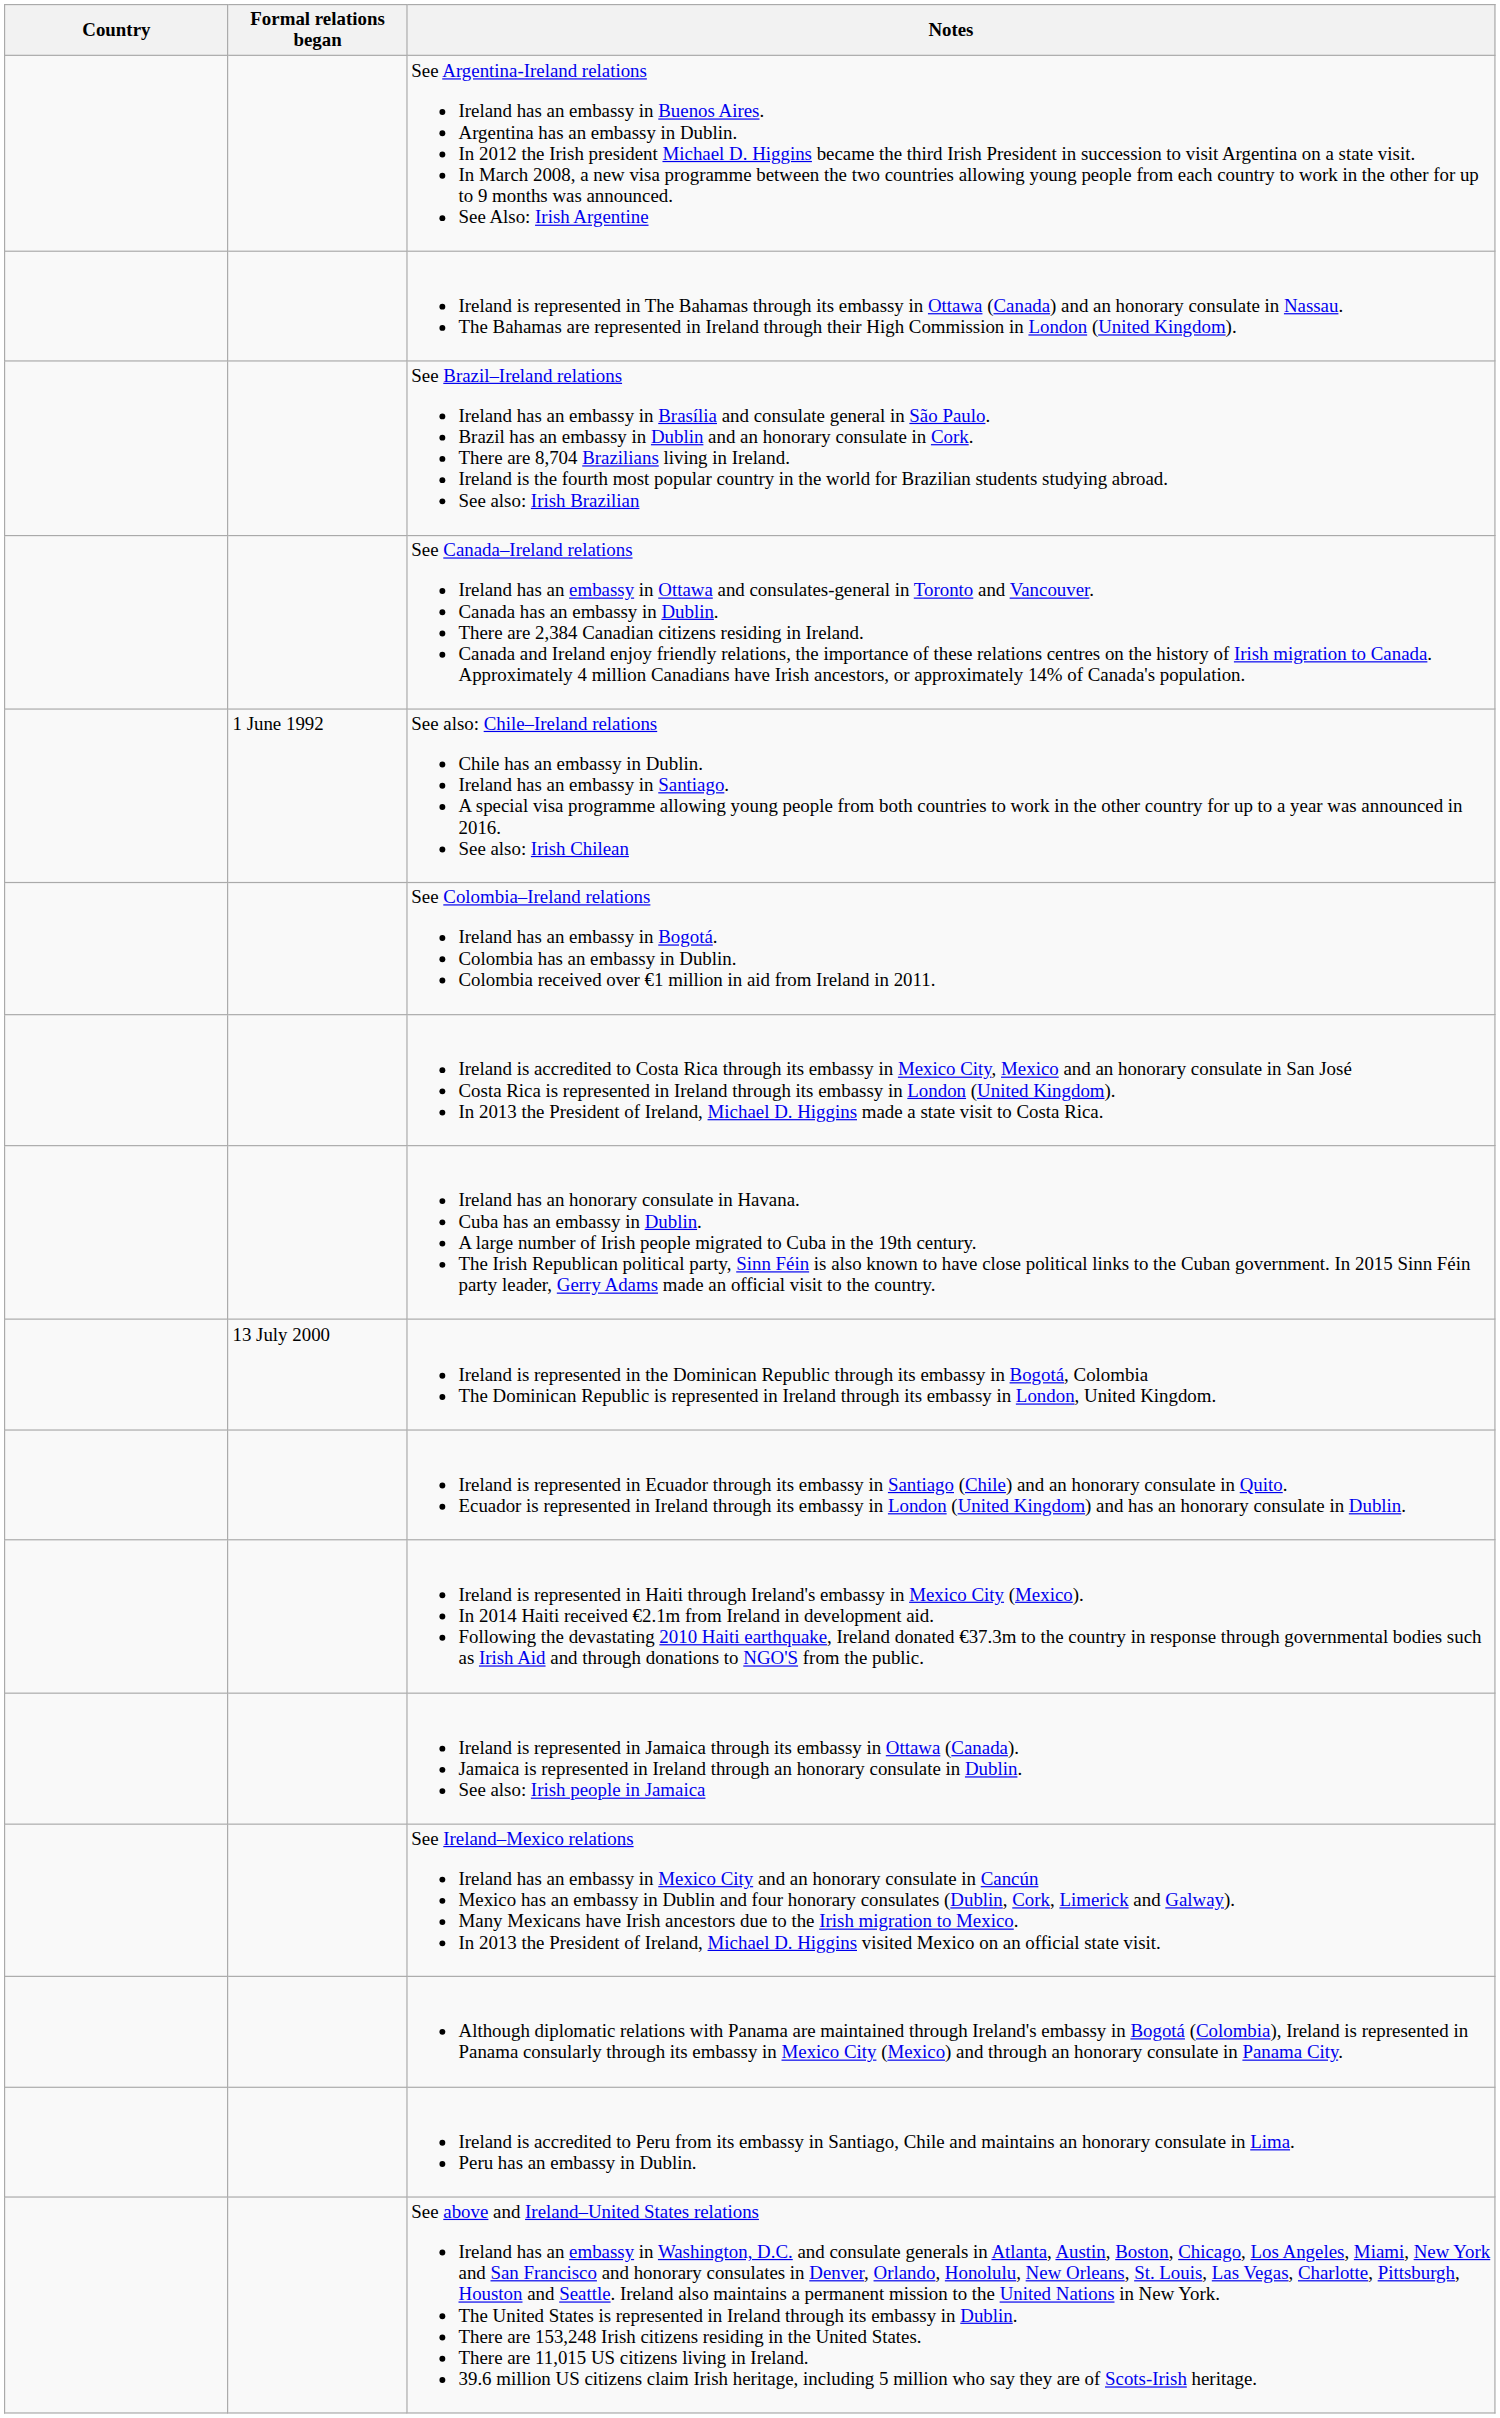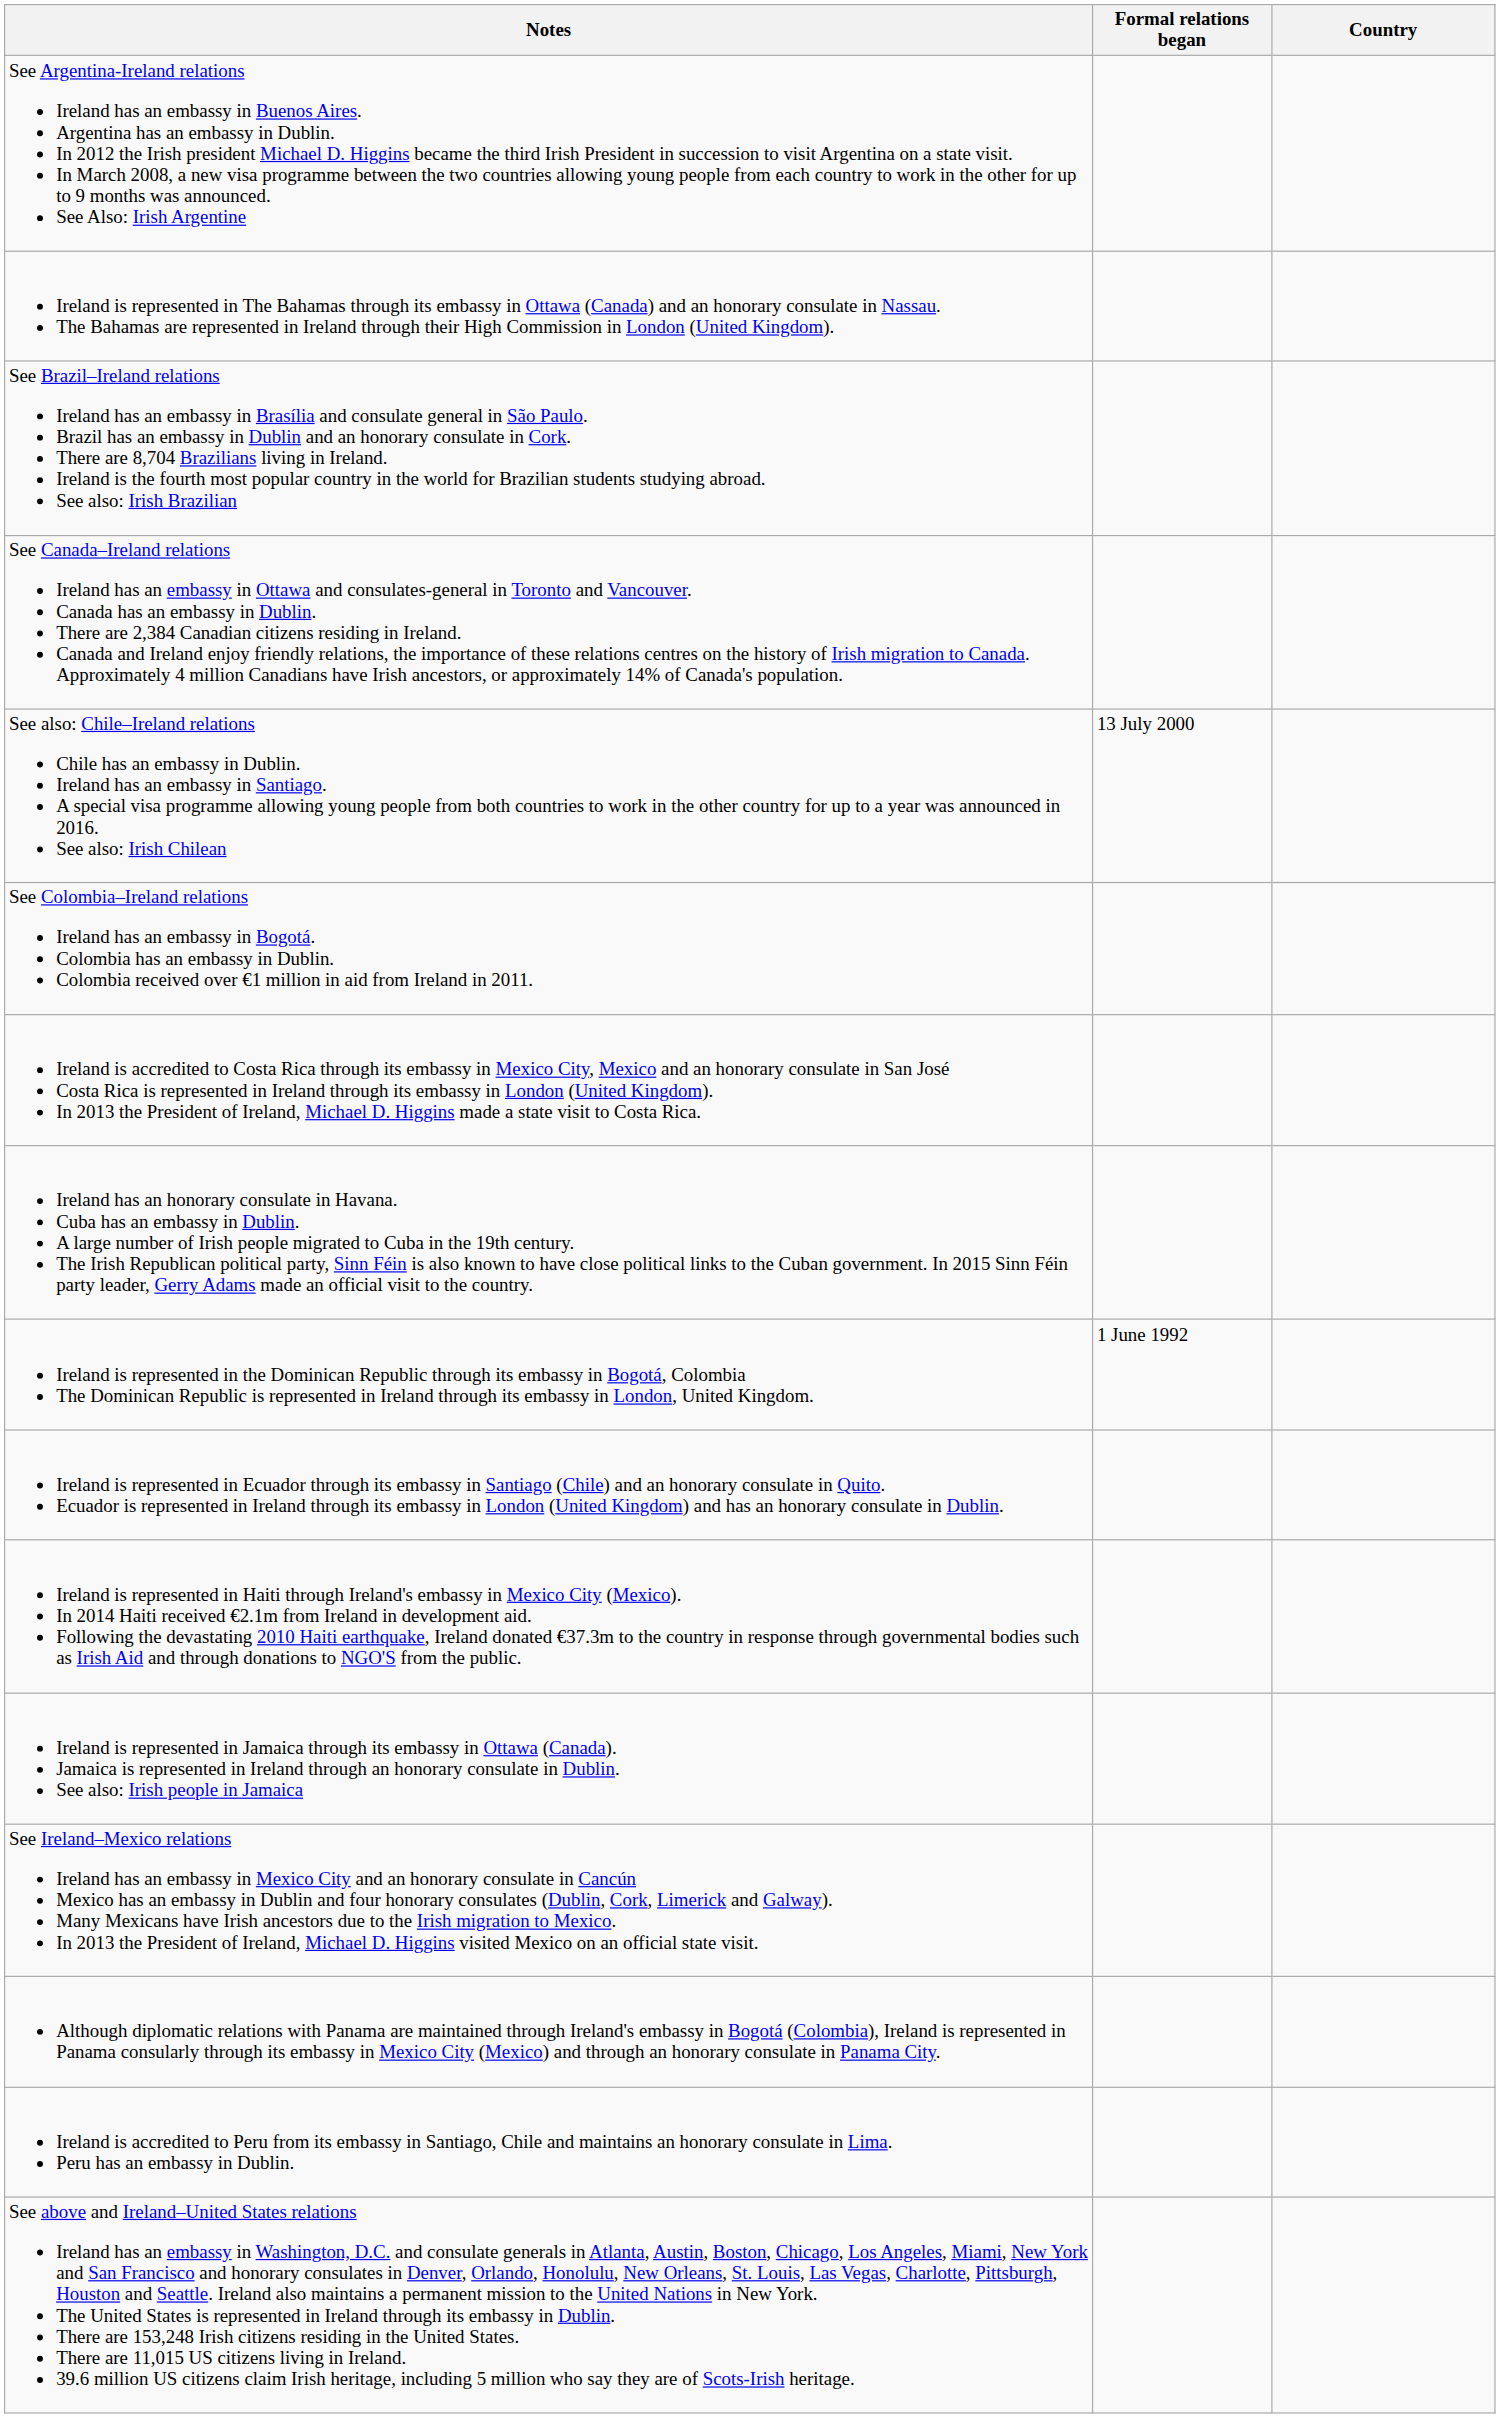columns swapped: (116, 30) <-> (951, 30)
(278, 723) 1 June 1992 -> (1146, 723) 13 July 2000
(281, 1334) 13 July 2000 -> (1143, 1334) 1 June 1992
